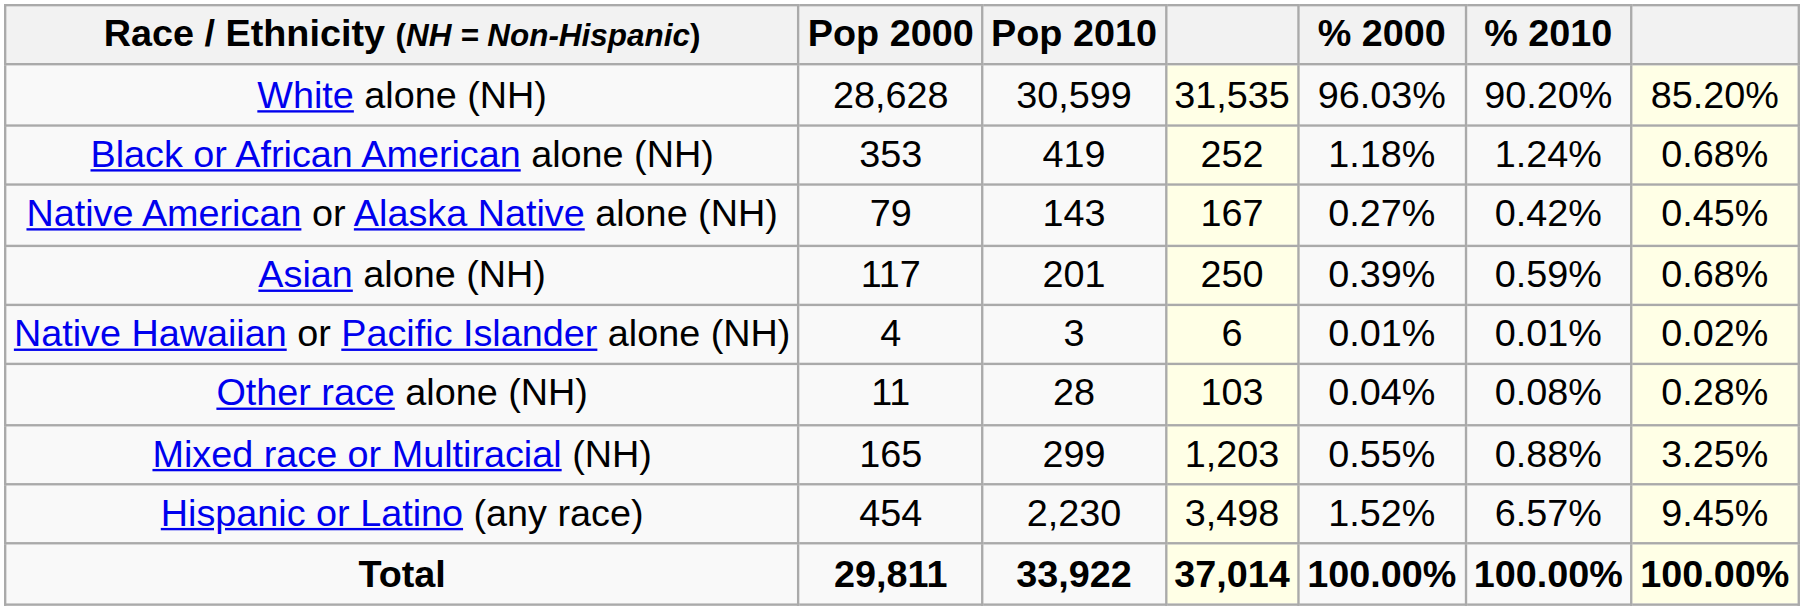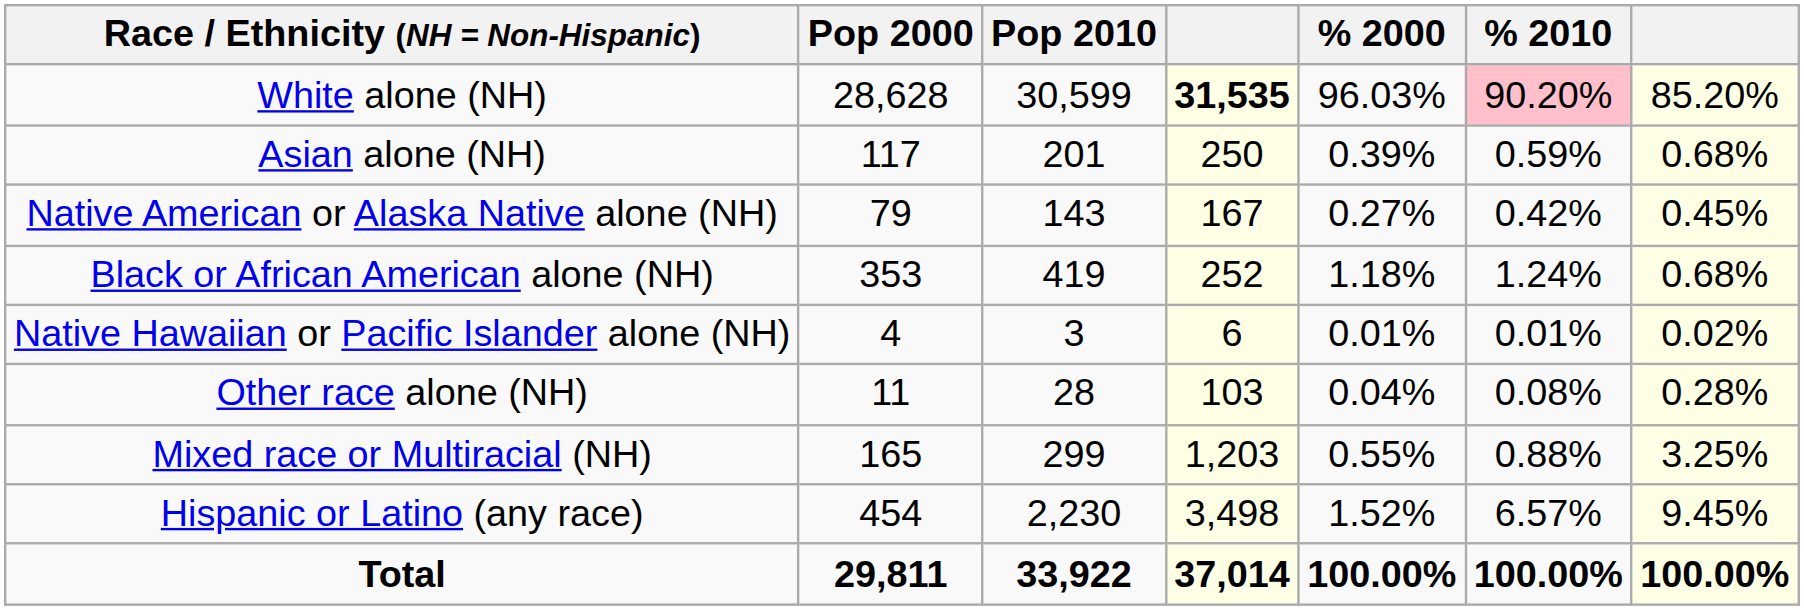(1232, 94) normal -> (1232, 94) bold
(1548, 94) no background -> (1548, 94) pink background
rows swapped: (402, 154) <-> (402, 273)
